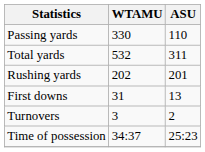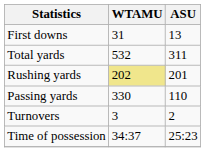rows swapped: (37, 95) <-> (42, 34)
(121, 75) no background -> (121, 75) khaki background
